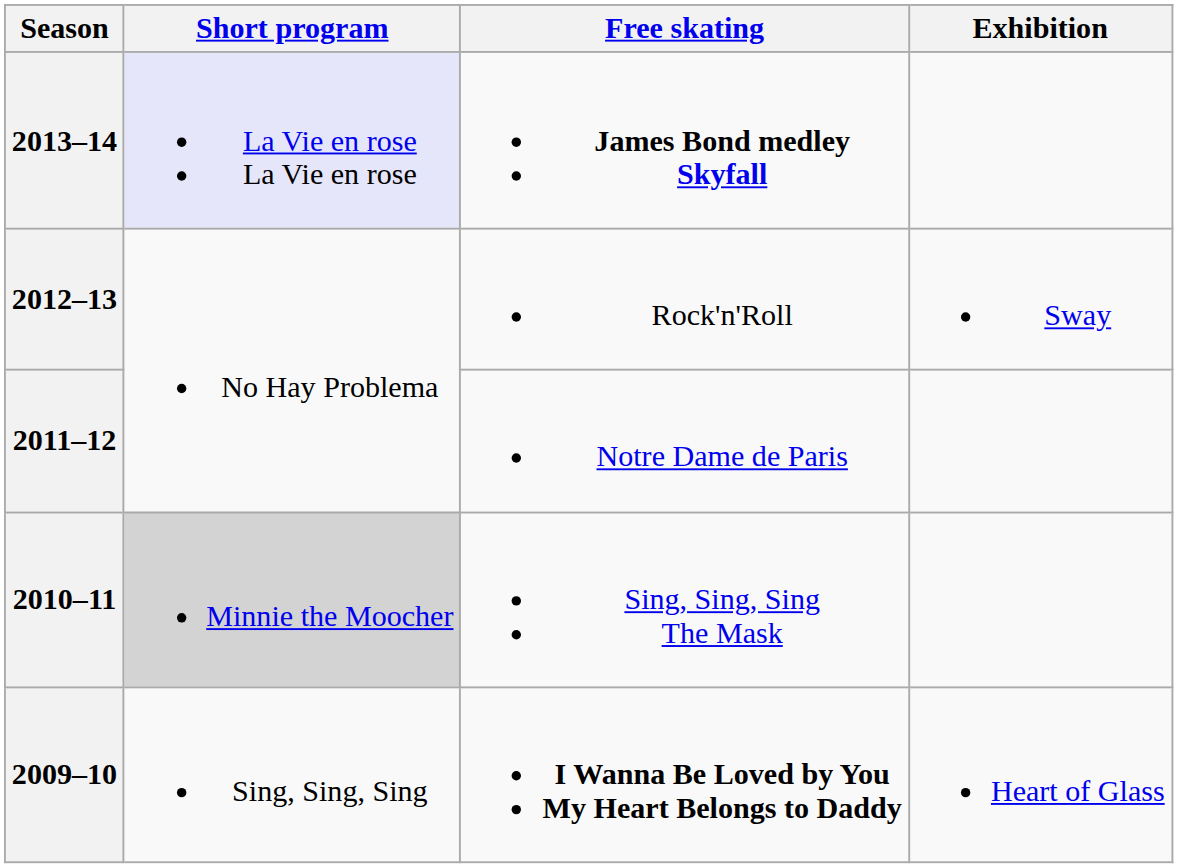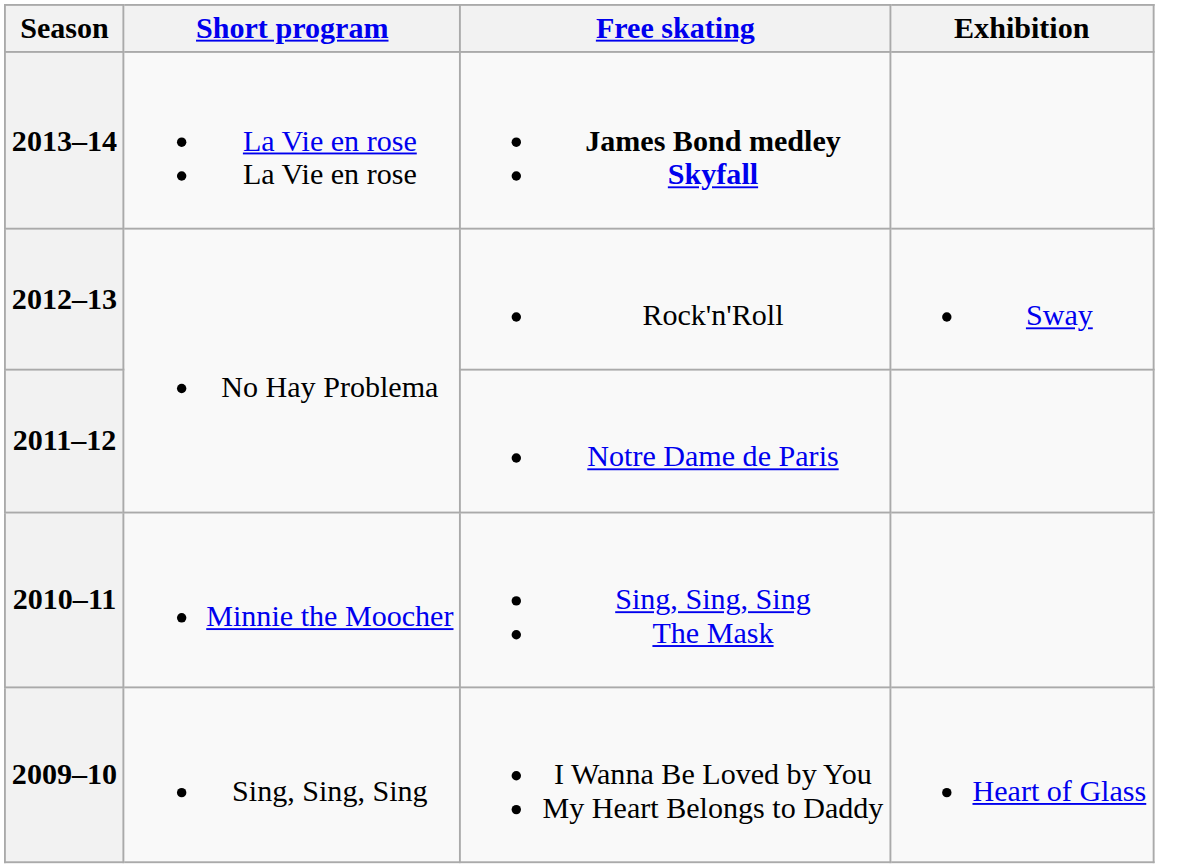(292, 157) lavender background -> (292, 157) no background
(292, 616) lightgrey background -> (292, 616) no background
(685, 792) bold -> (675, 792) normal
